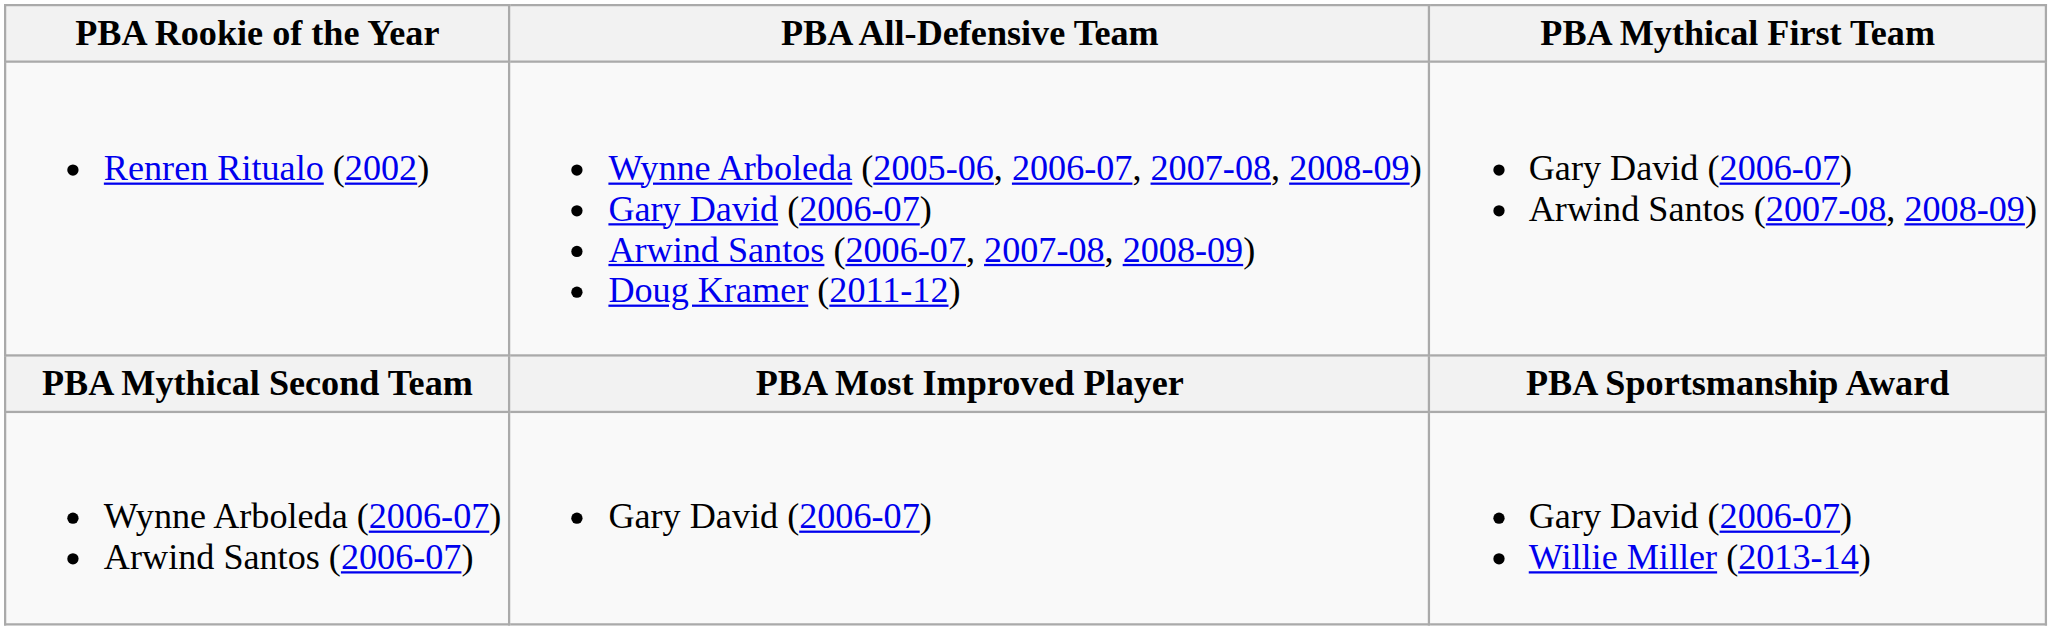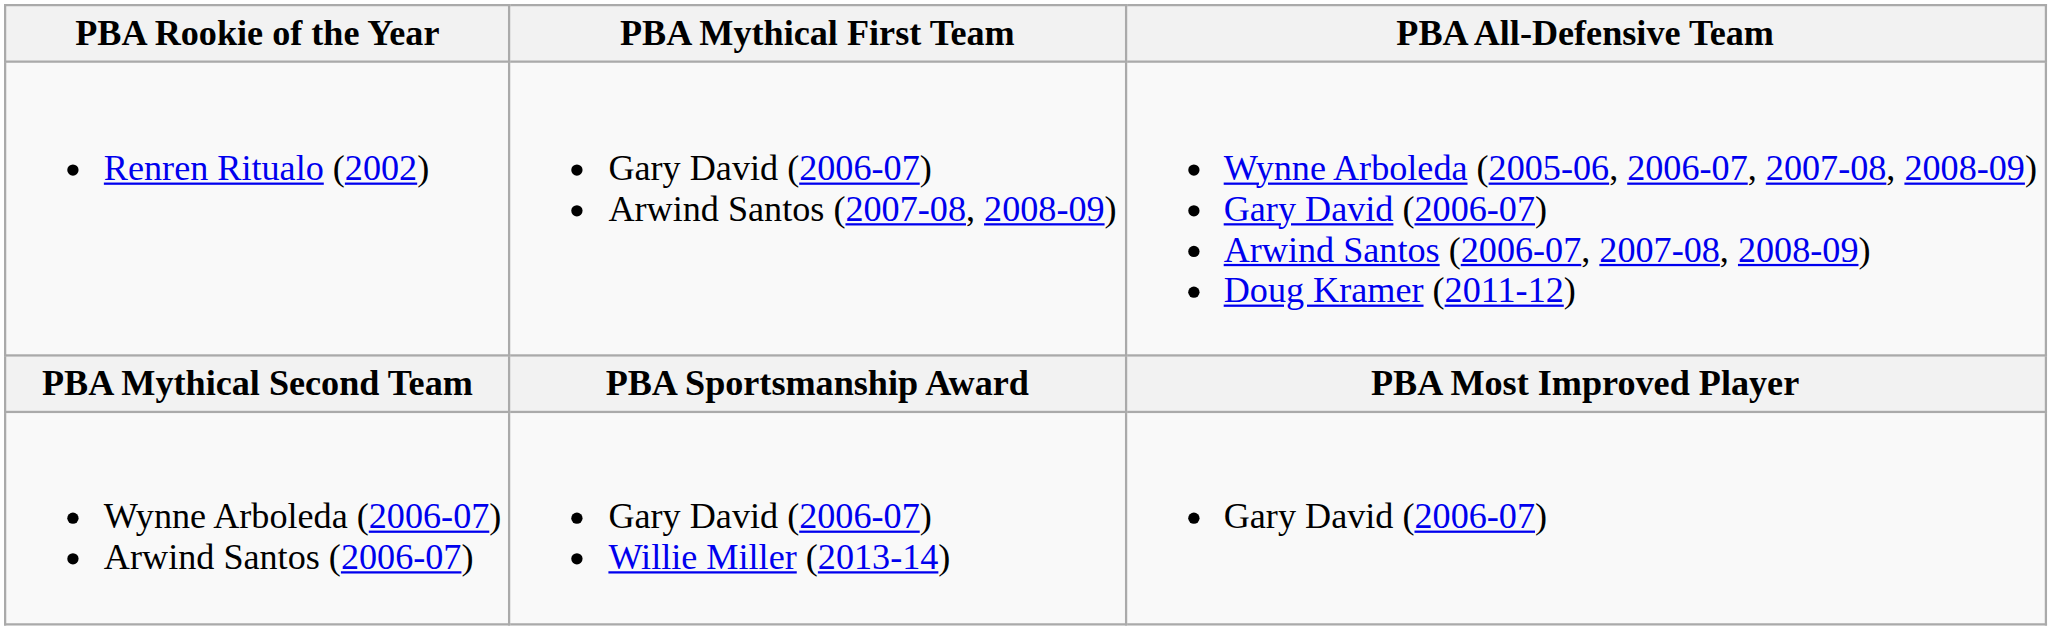columns swapped: (970, 33) <-> (1738, 33)
